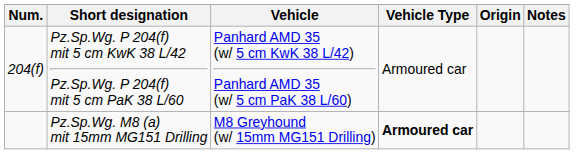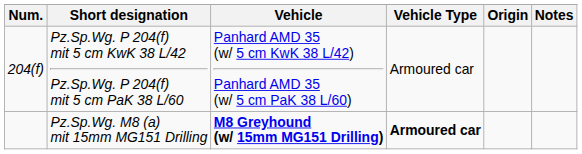(295, 130) normal -> (299, 130) bold
